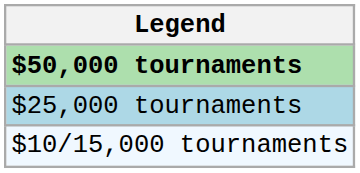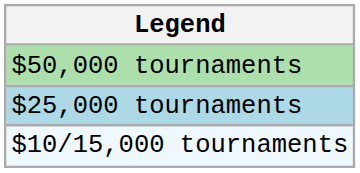(157, 66) bold -> (157, 66) normal
